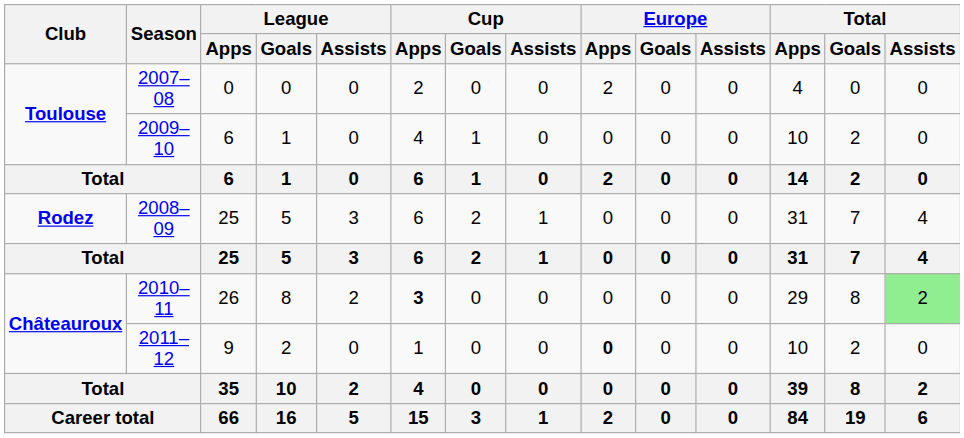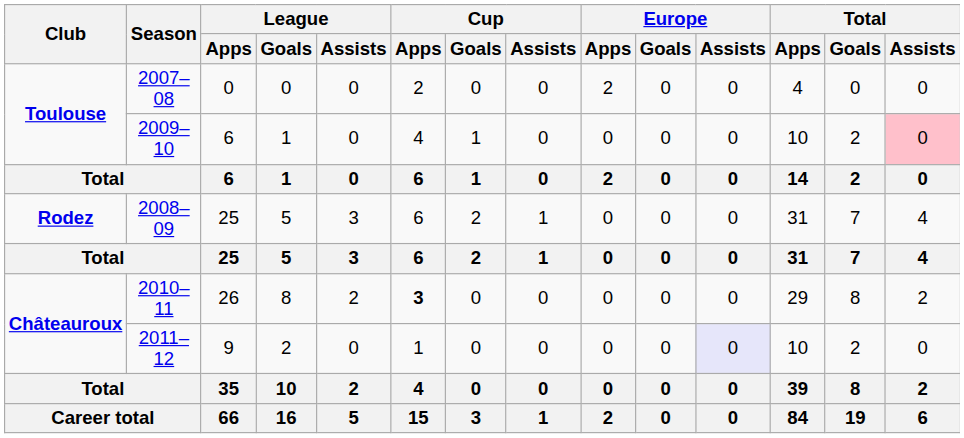(923, 138) no background -> (923, 138) pink background
(923, 298) lightgreen background -> (923, 298) no background
(608, 348) bold -> (608, 348) normal
(733, 348) no background -> (733, 348) lavender background
